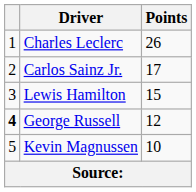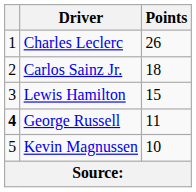(153, 69) 17 -> (153, 69) 18
(153, 121) 12 -> (153, 121) 11
